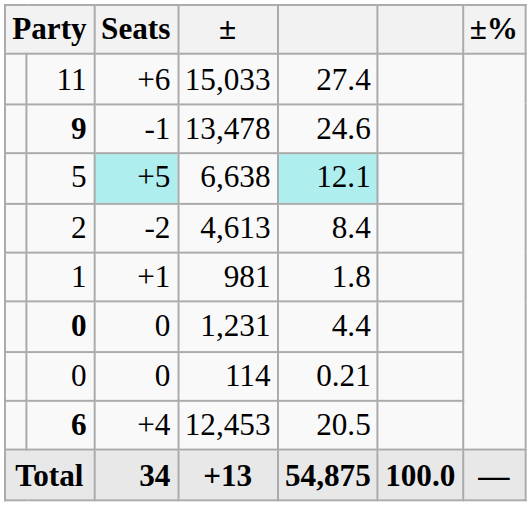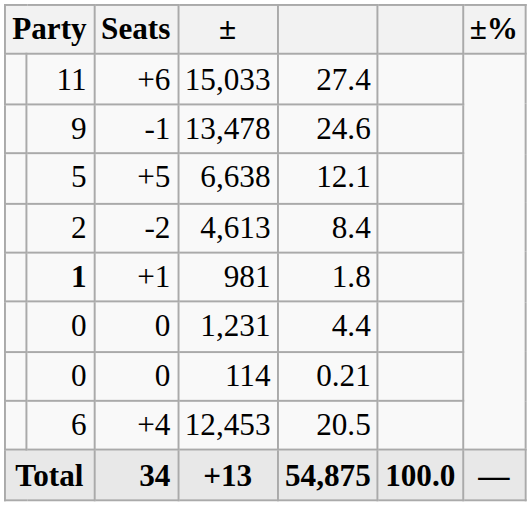(79, 128) bold -> (79, 128) normal
(154, 177) paleturquoise background -> (154, 177) no background
(343, 177) paleturquoise background -> (343, 177) no background
(79, 276) normal -> (79, 276) bold
(79, 326) bold -> (79, 326) normal
(79, 425) bold -> (79, 425) normal
